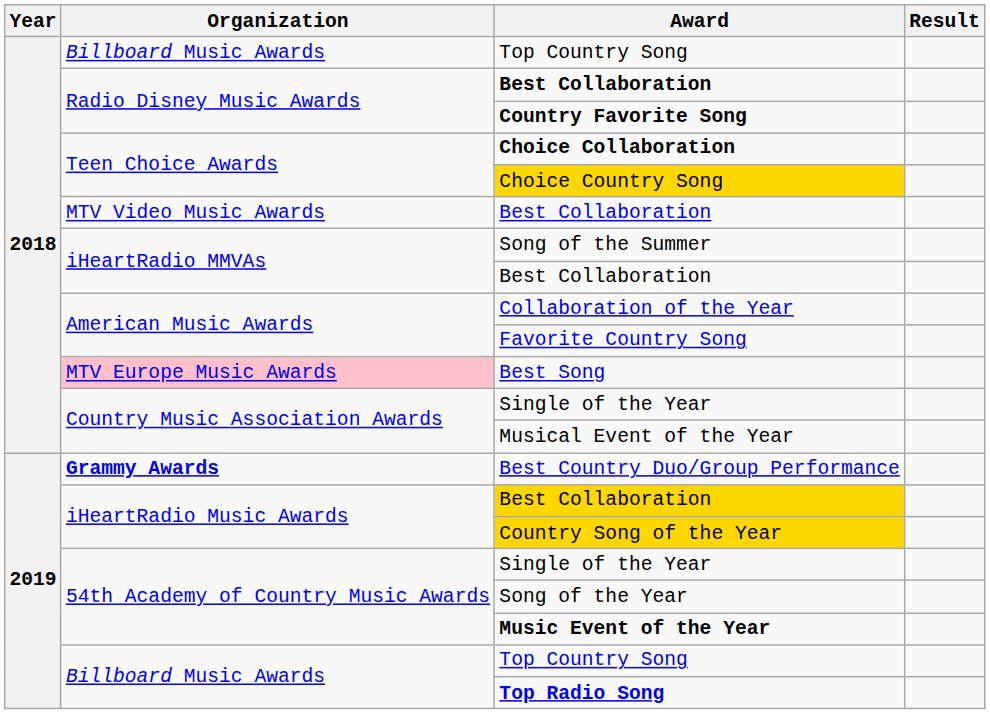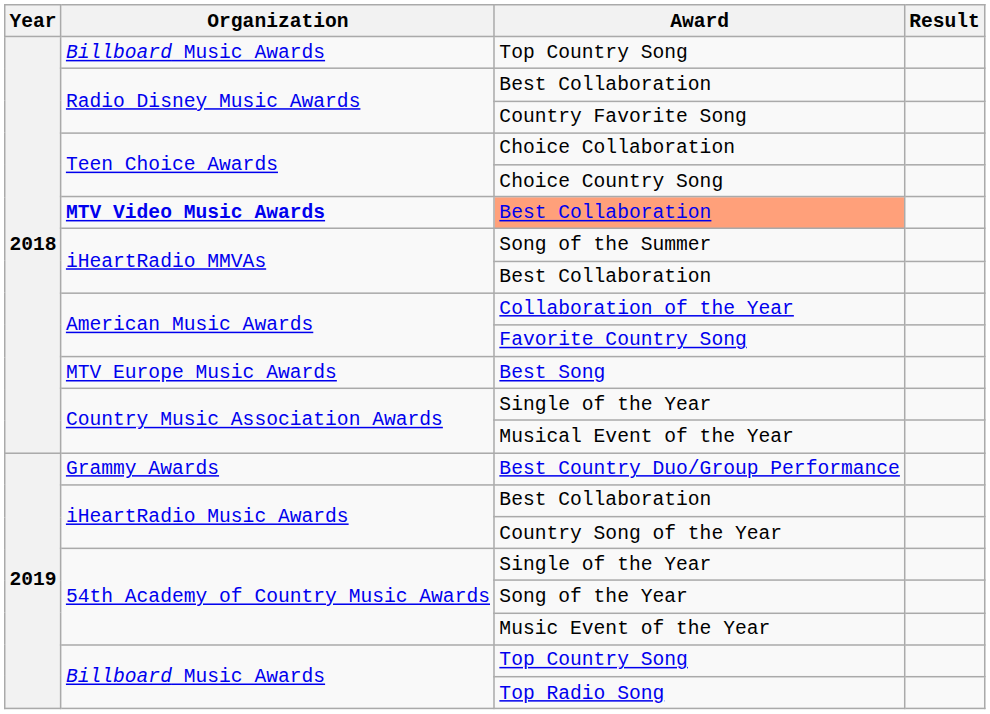(605, 85) bold -> (605, 85) normal
(623, 117) bold -> (623, 117) normal
(617, 149) bold -> (617, 149) normal
(611, 181) gold background -> (611, 181) no background
(195, 213) normal -> (195, 213) bold
(605, 213) no background -> (605, 213) lightsalmon background
(201, 373) pink background -> (201, 373) no background
(142, 469) bold -> (142, 469) normal
(605, 501) gold background -> (605, 501) no background
(641, 533) gold background -> (641, 533) no background
(635, 629) bold -> (635, 629) normal
(582, 693) bold -> (582, 693) normal
